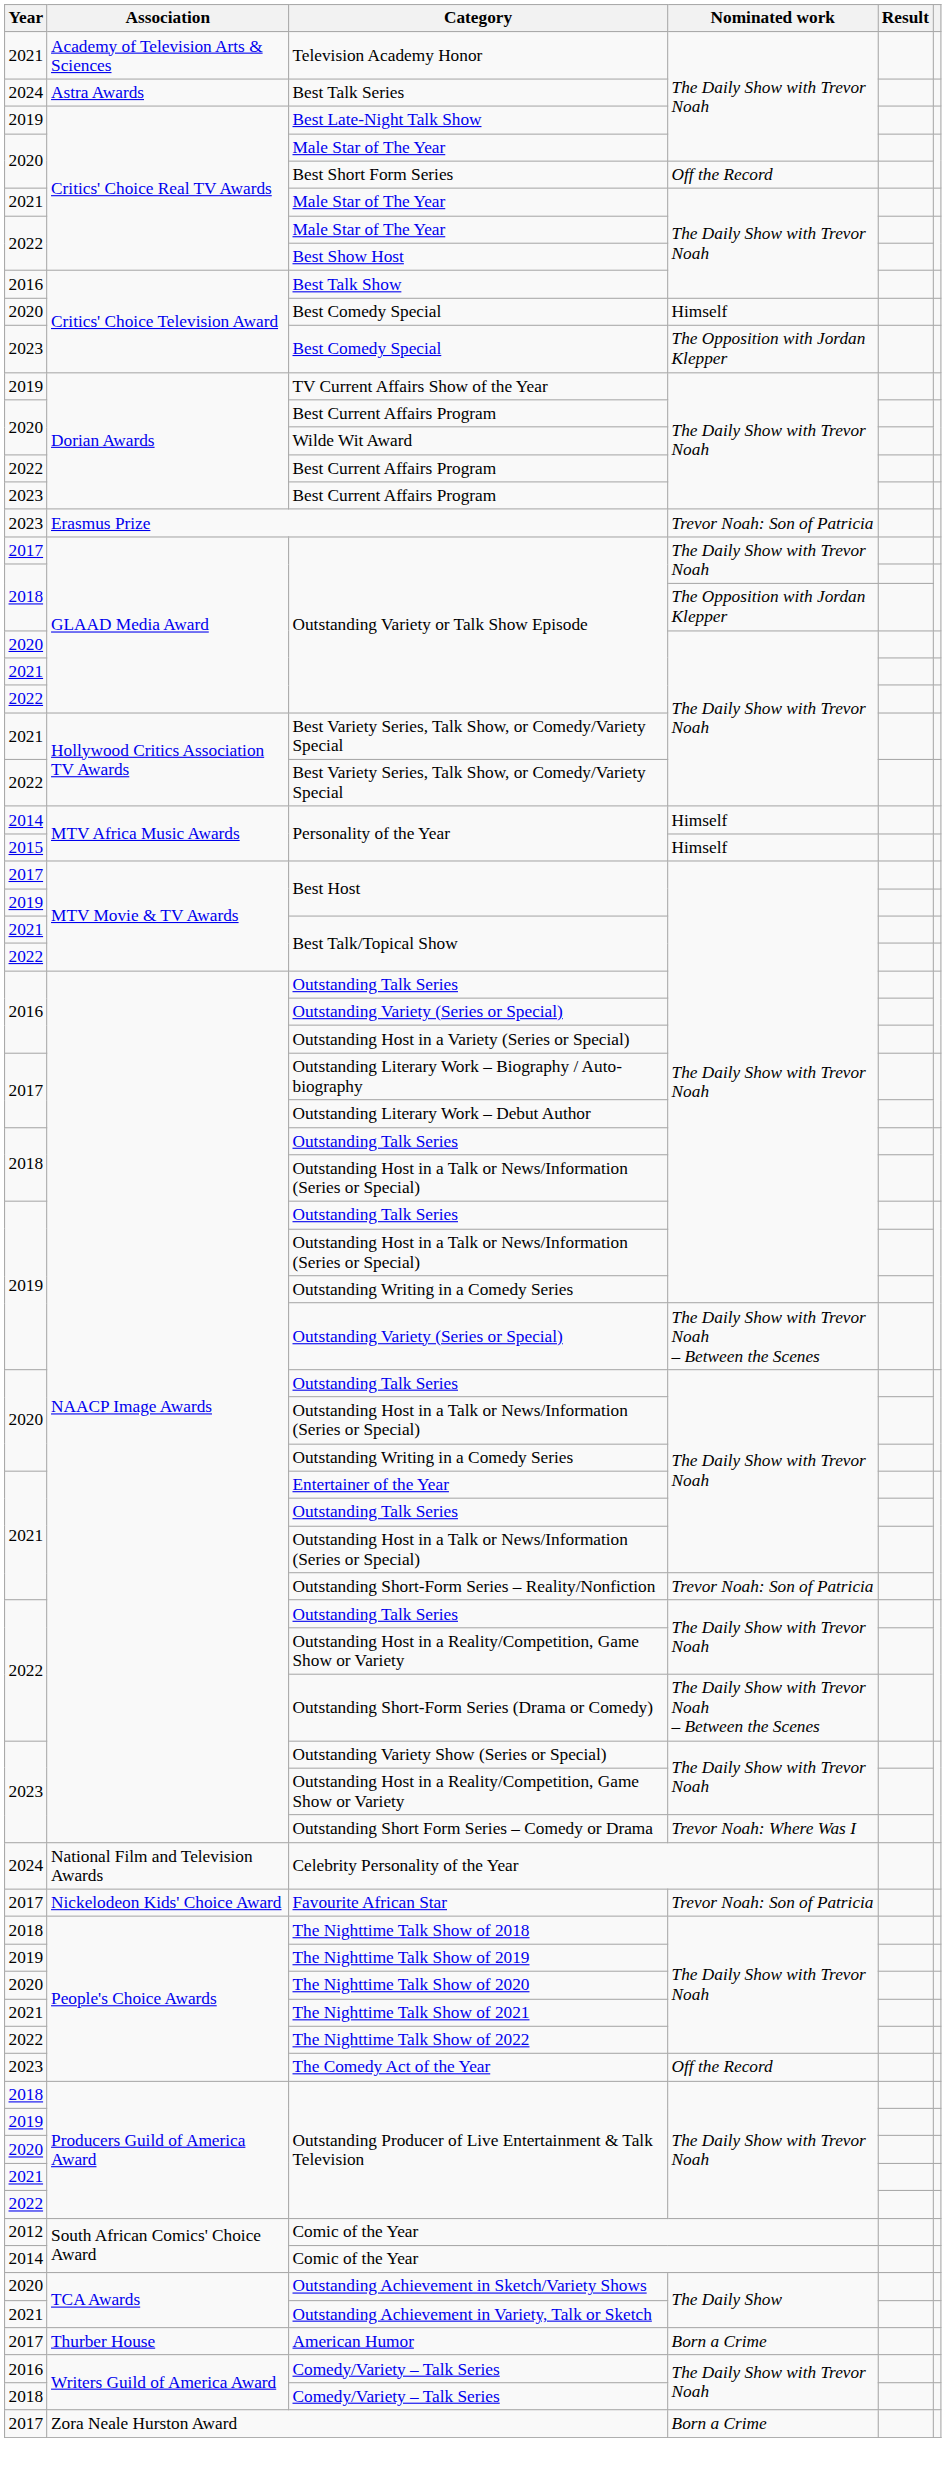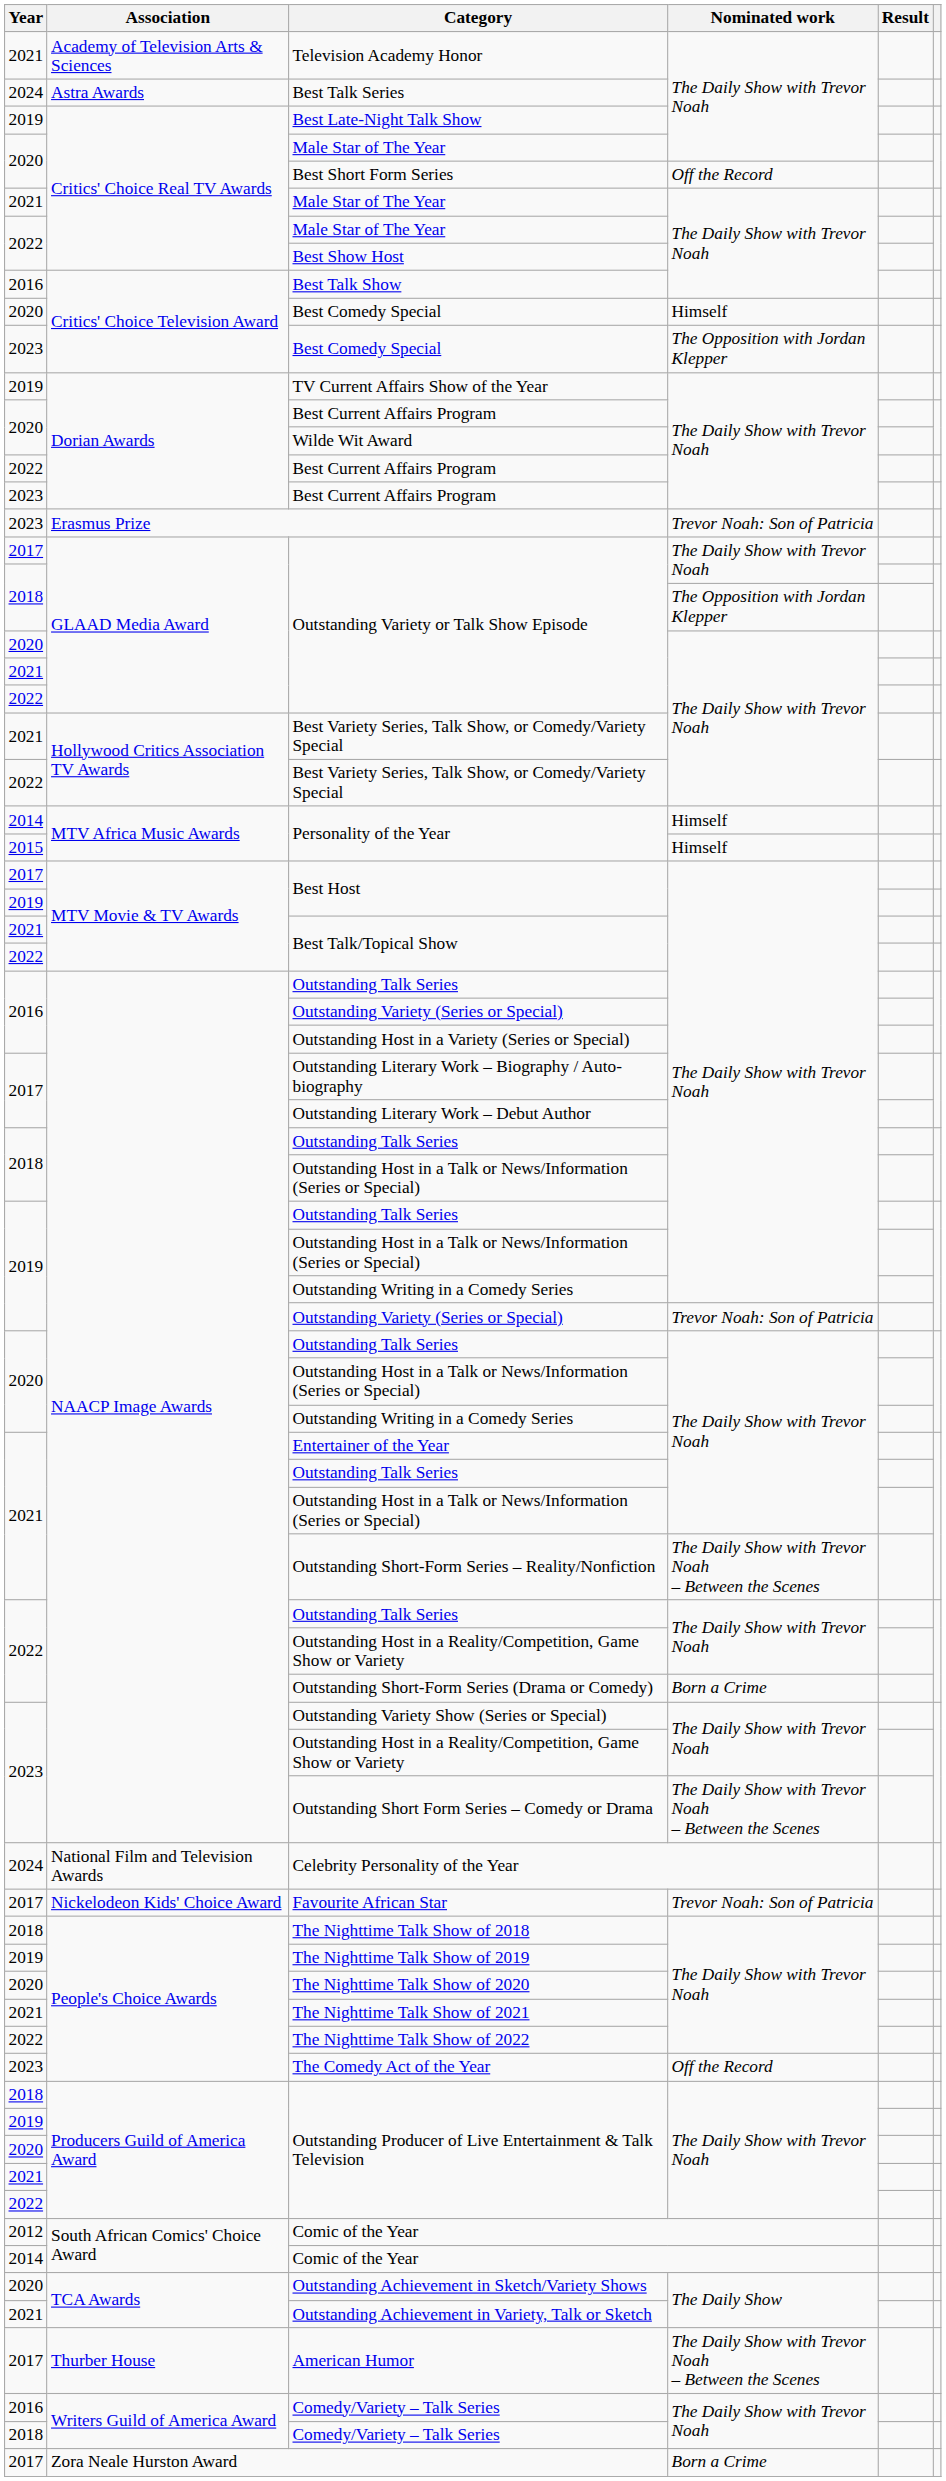(769, 1336) The Daily Show with Trevor Noah – Between the Scenes -> (773, 1316) Trevor Noah: Son of Patricia
(773, 1586) Trevor Noah: Son of Patricia -> (769, 1566) The Daily Show with Trevor Noah – Between the Scenes
(769, 1707) The Daily Show with Trevor Noah – Between the Scenes -> (719, 1688) Born a Crime
(764, 1828) Trevor Noah: Where Was I -> (769, 1809) The Daily Show with Trevor Noah – Between the Scenes
(719, 2341) Born a Crime -> (769, 2360) The Daily Show with Trevor Noah – Between the Scenes
